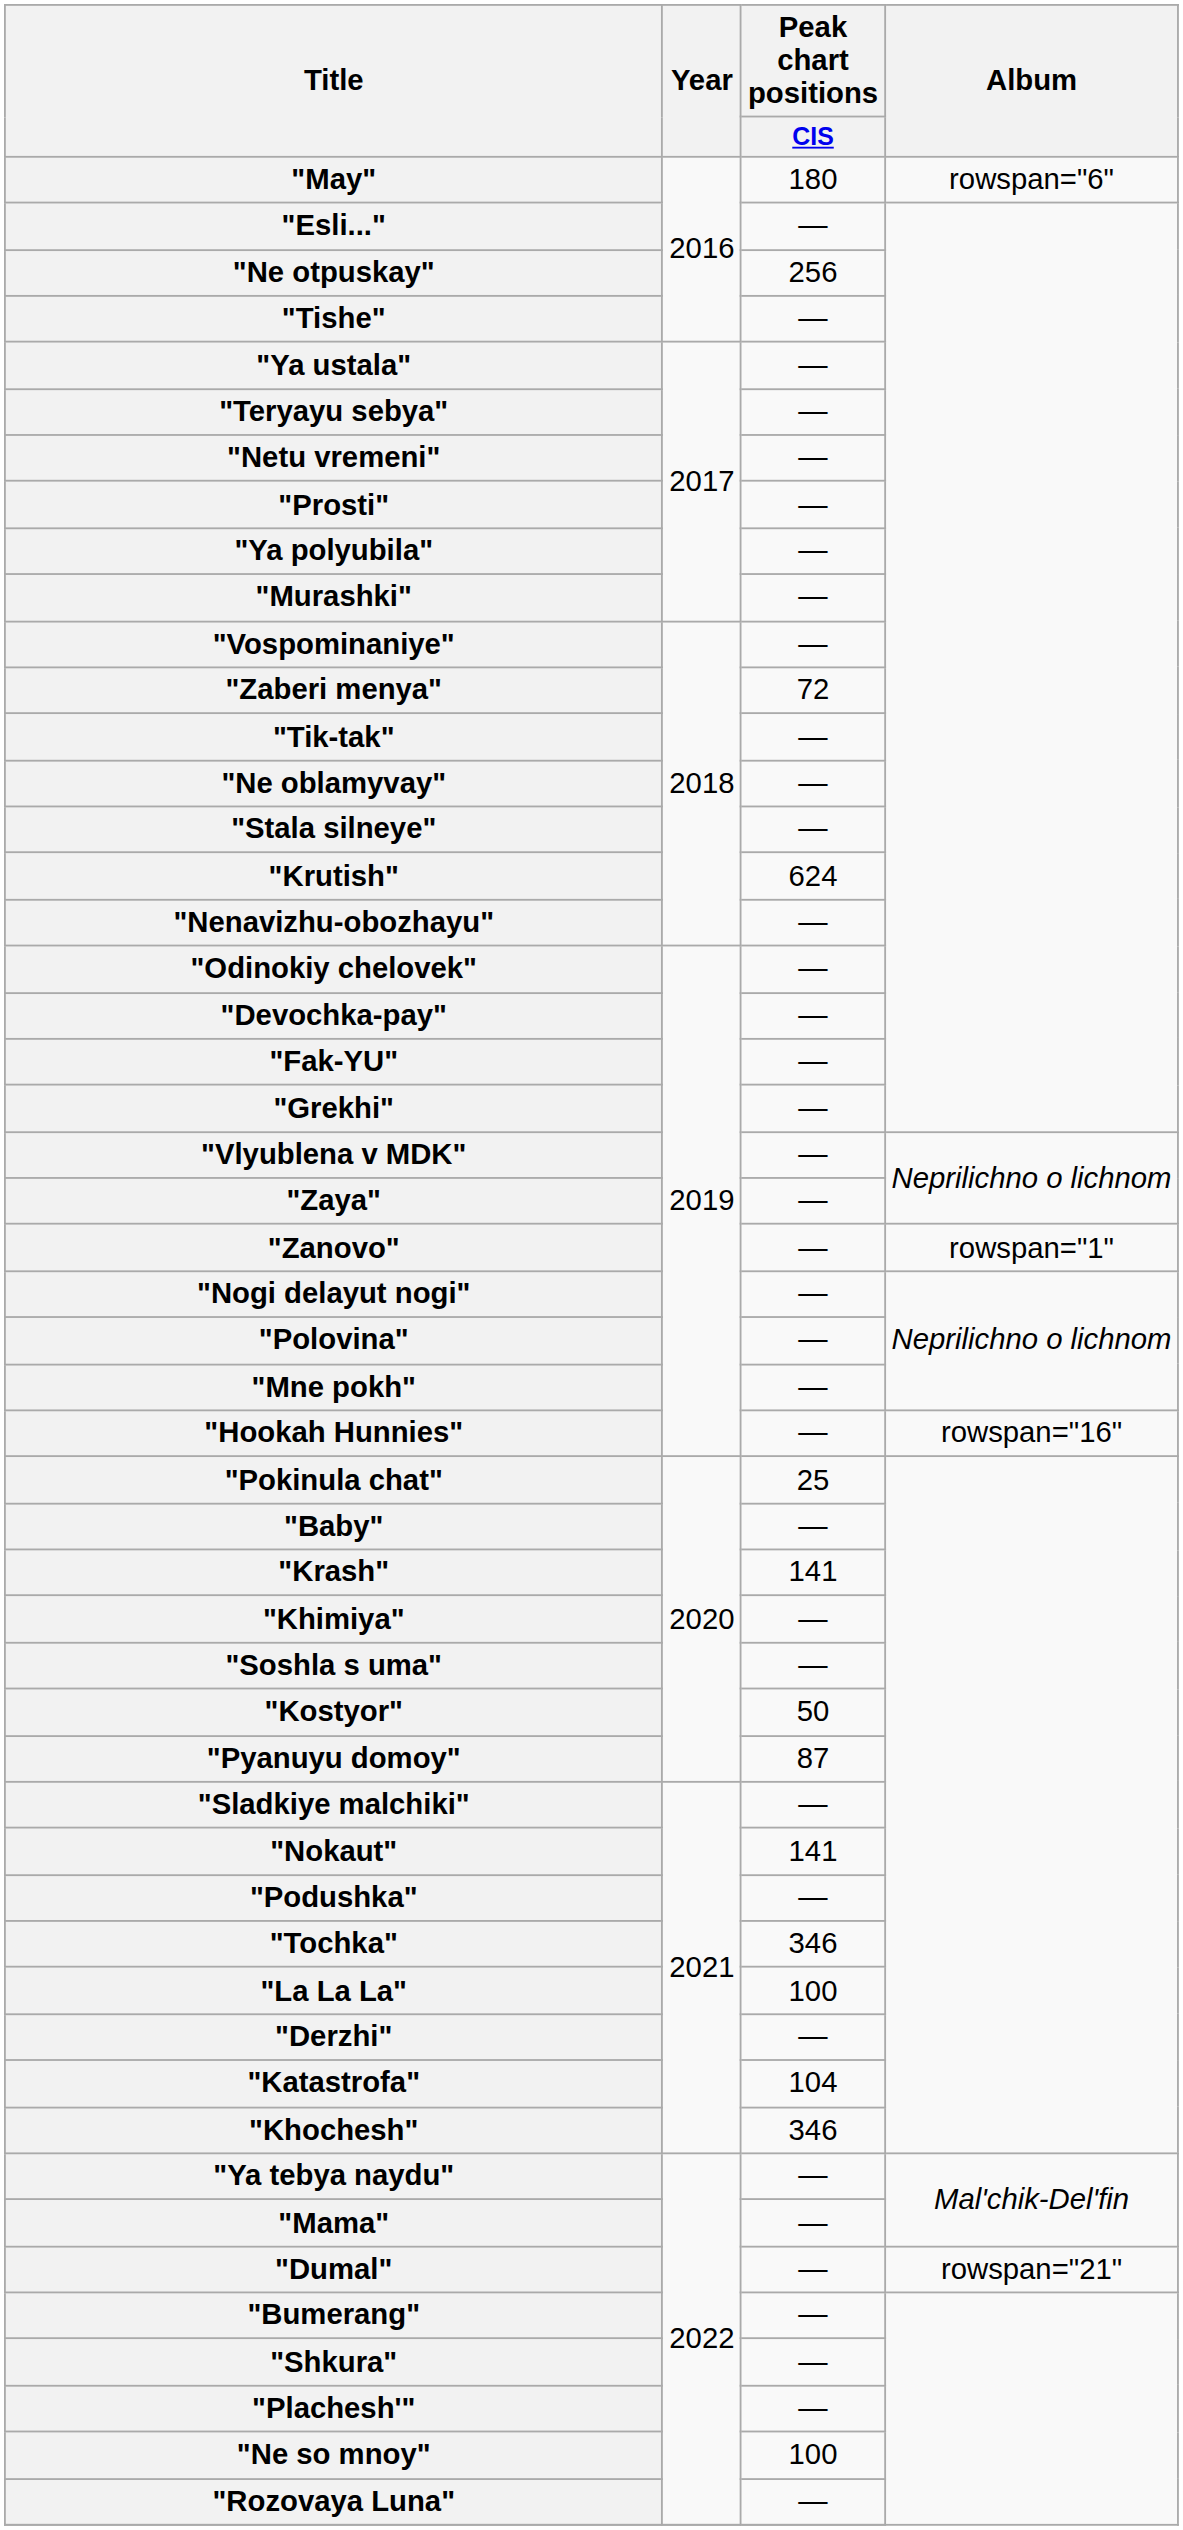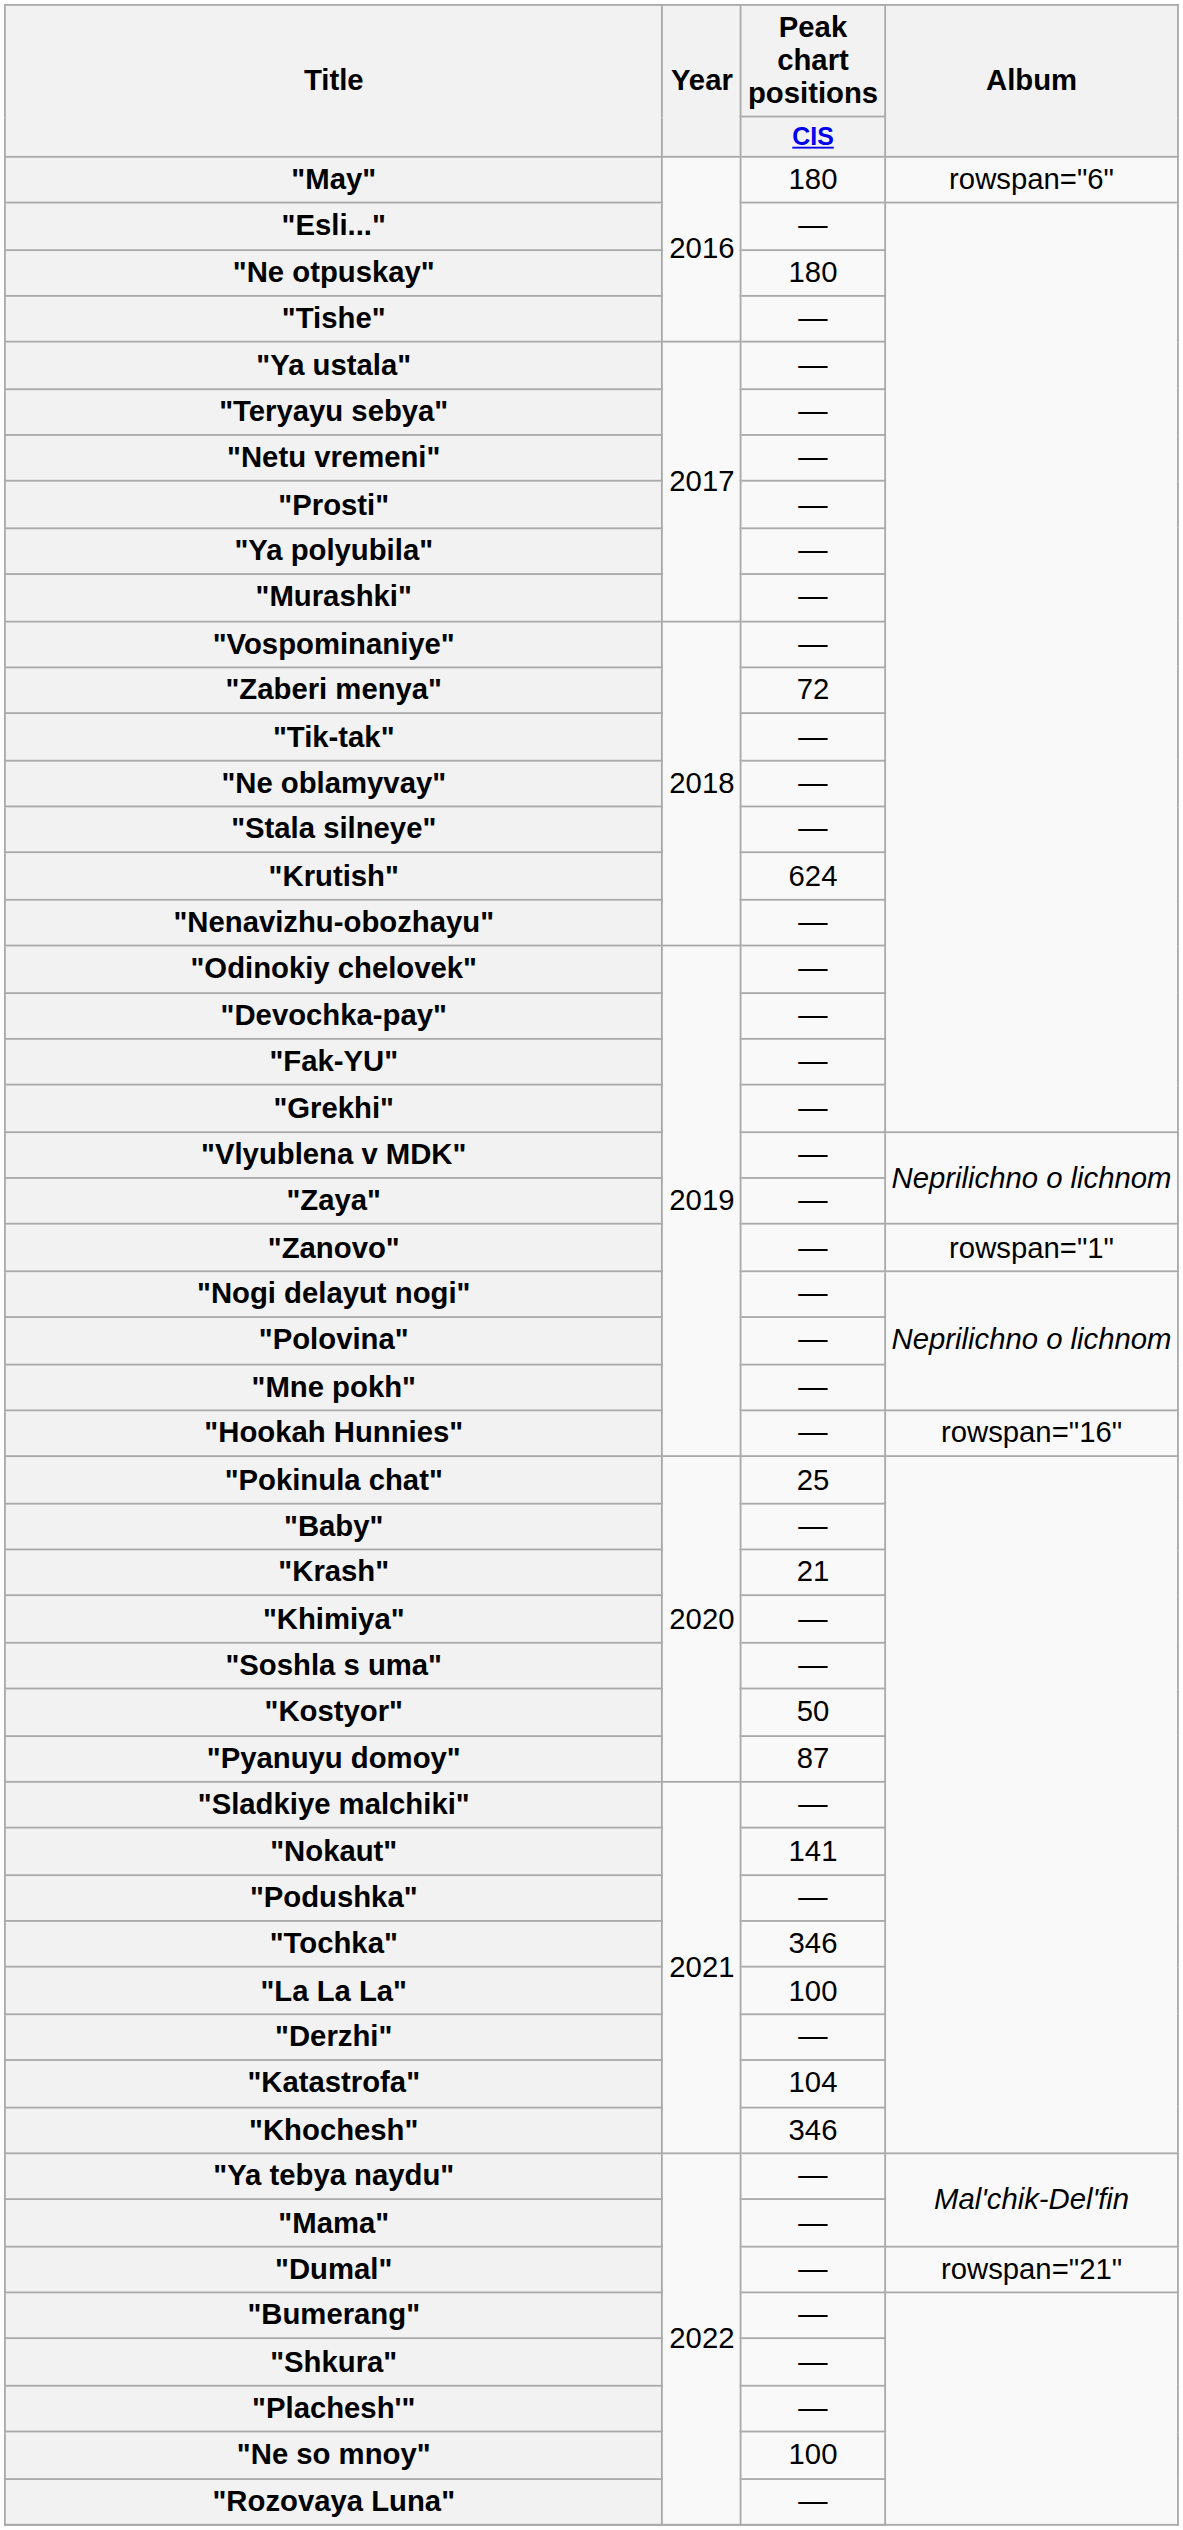(813, 272) 256 -> (813, 272) 180
(813, 1572) 141 -> (813, 1572) 21
